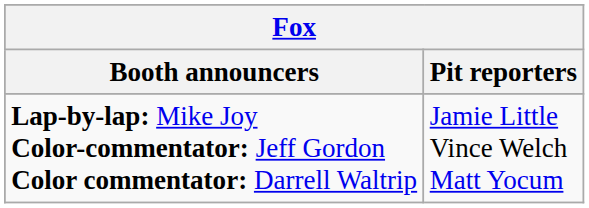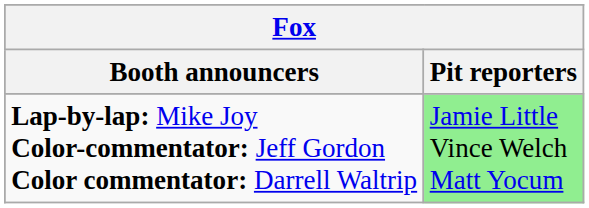(499, 148) no background -> (499, 148) lightgreen background
